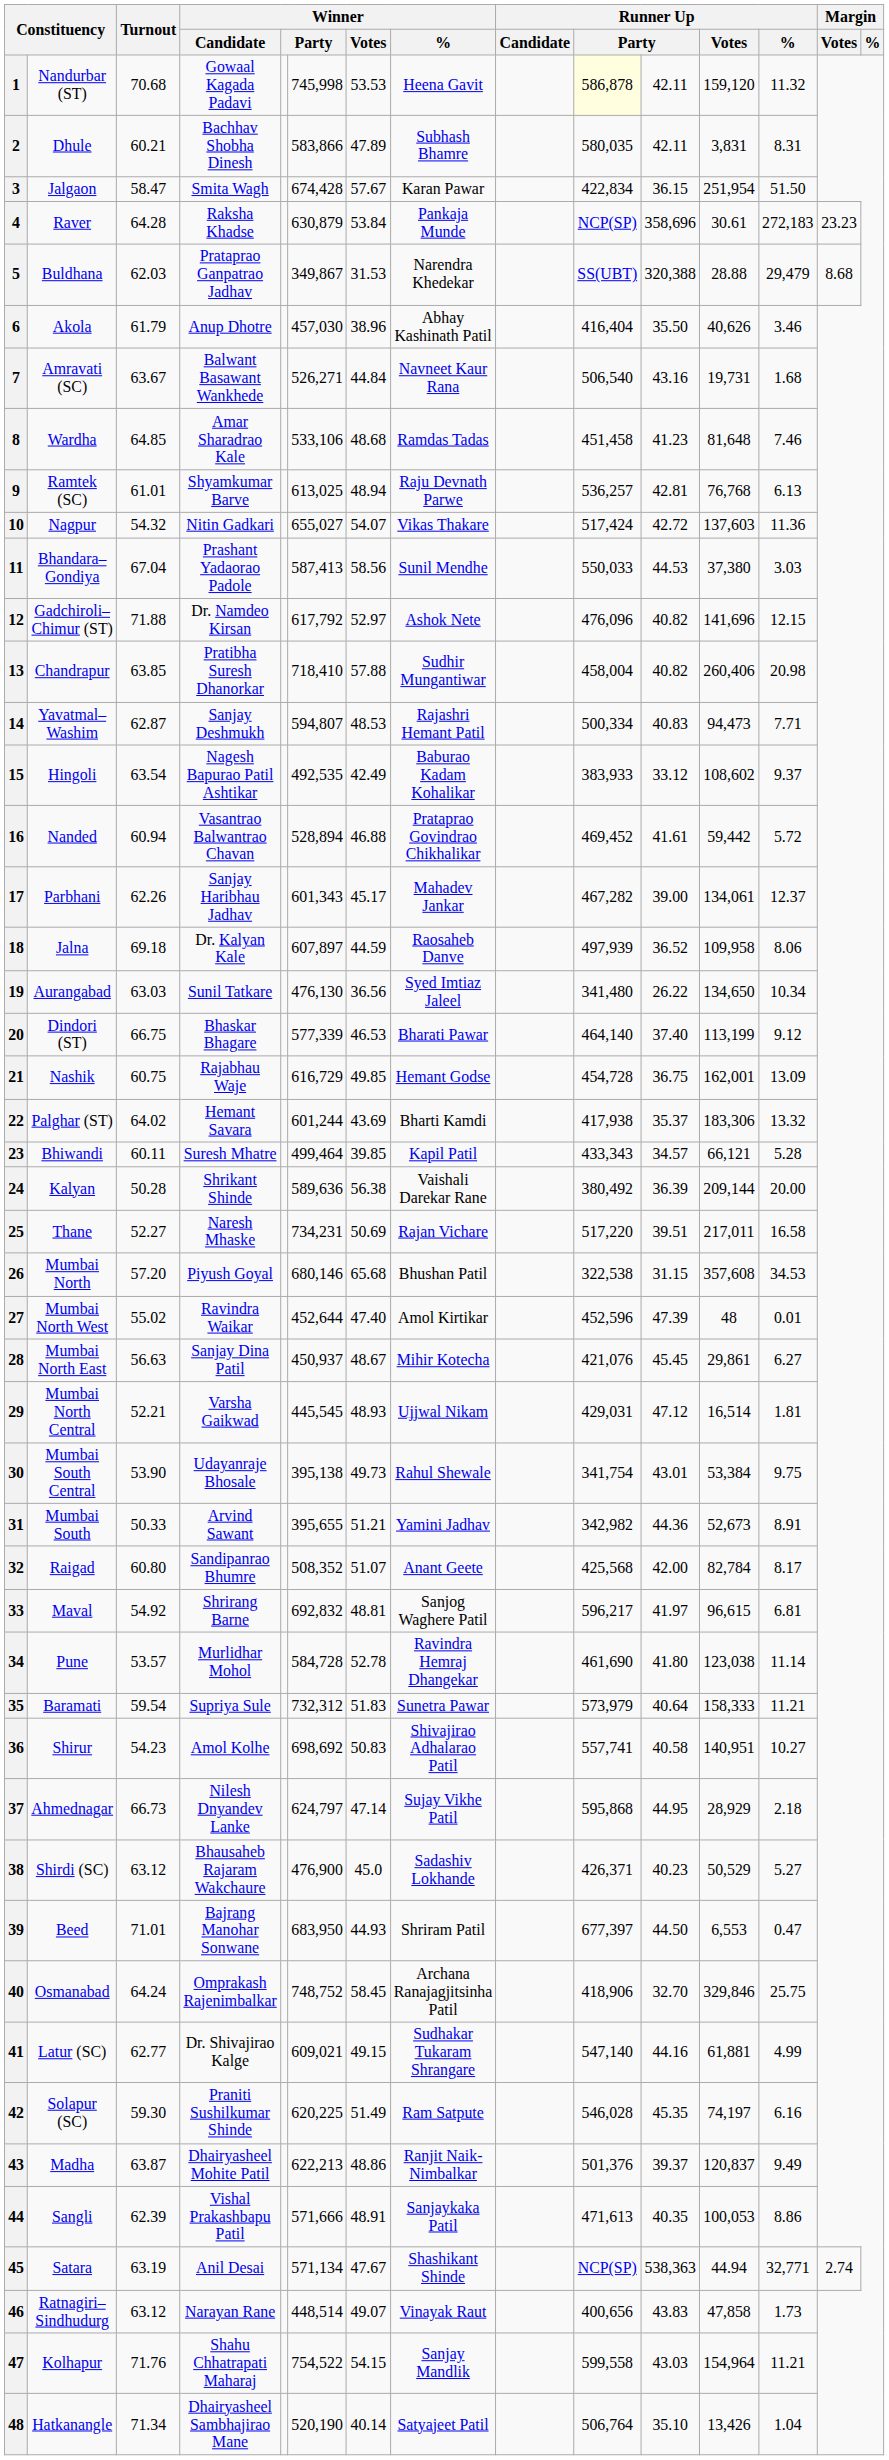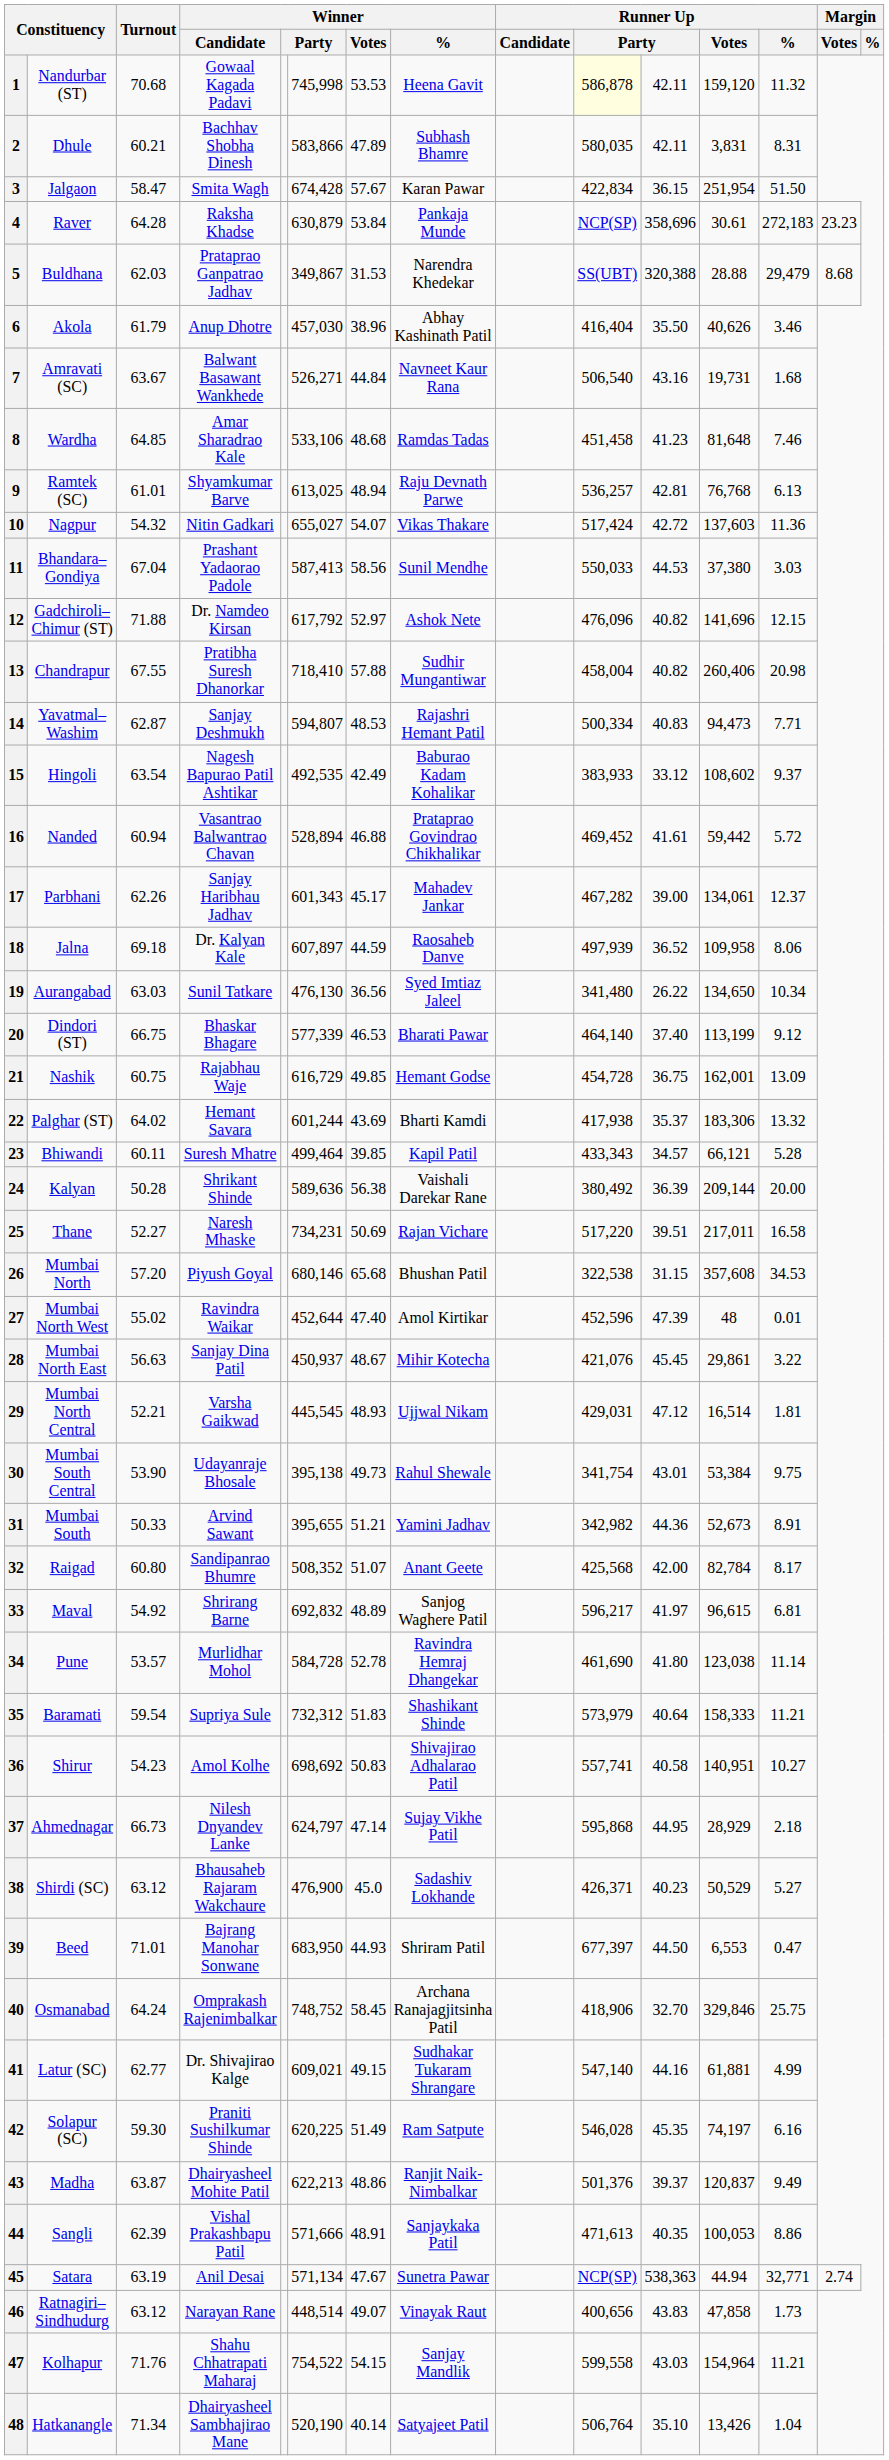(148, 671) 63.85 -> (148, 671) 67.55
(788, 1360) 6.27 -> (788, 1360) 3.22
(368, 1610) 48.81 -> (368, 1610) 48.89
(443, 1705) Sunetra Pawar -> (443, 1714) Shashikant Shinde
(443, 2268) Shashikant Shinde -> (443, 2277) Sunetra Pawar
